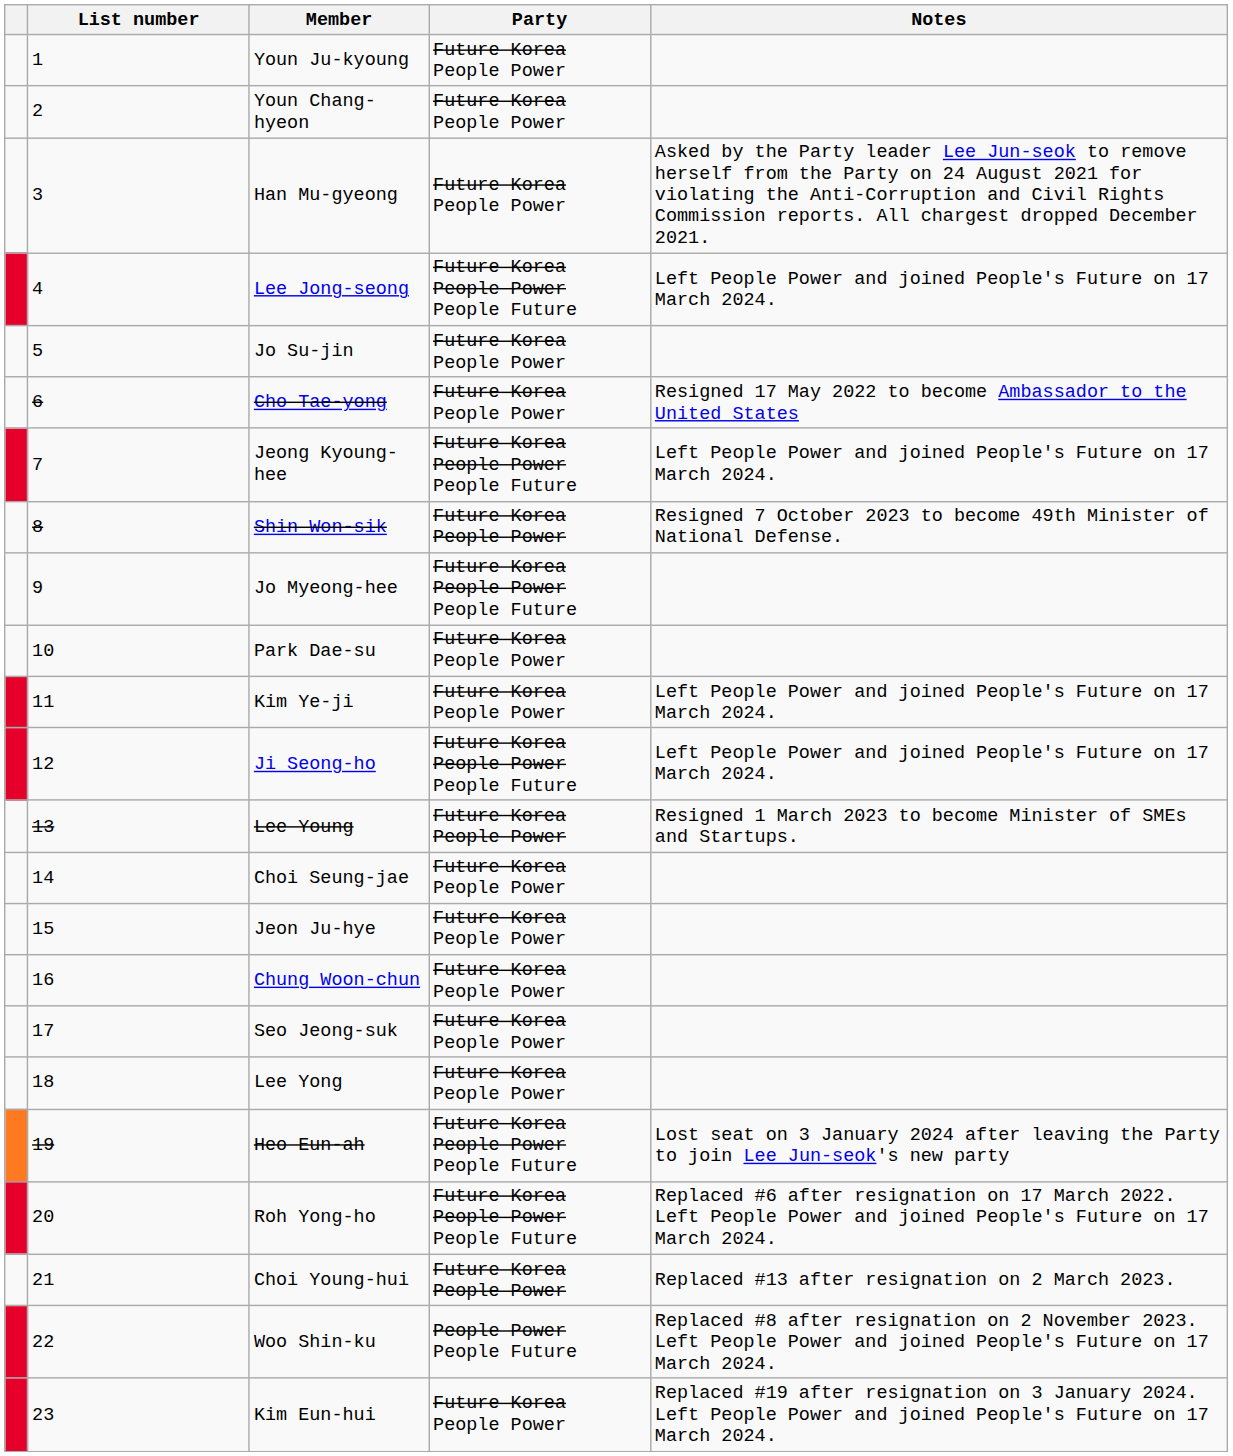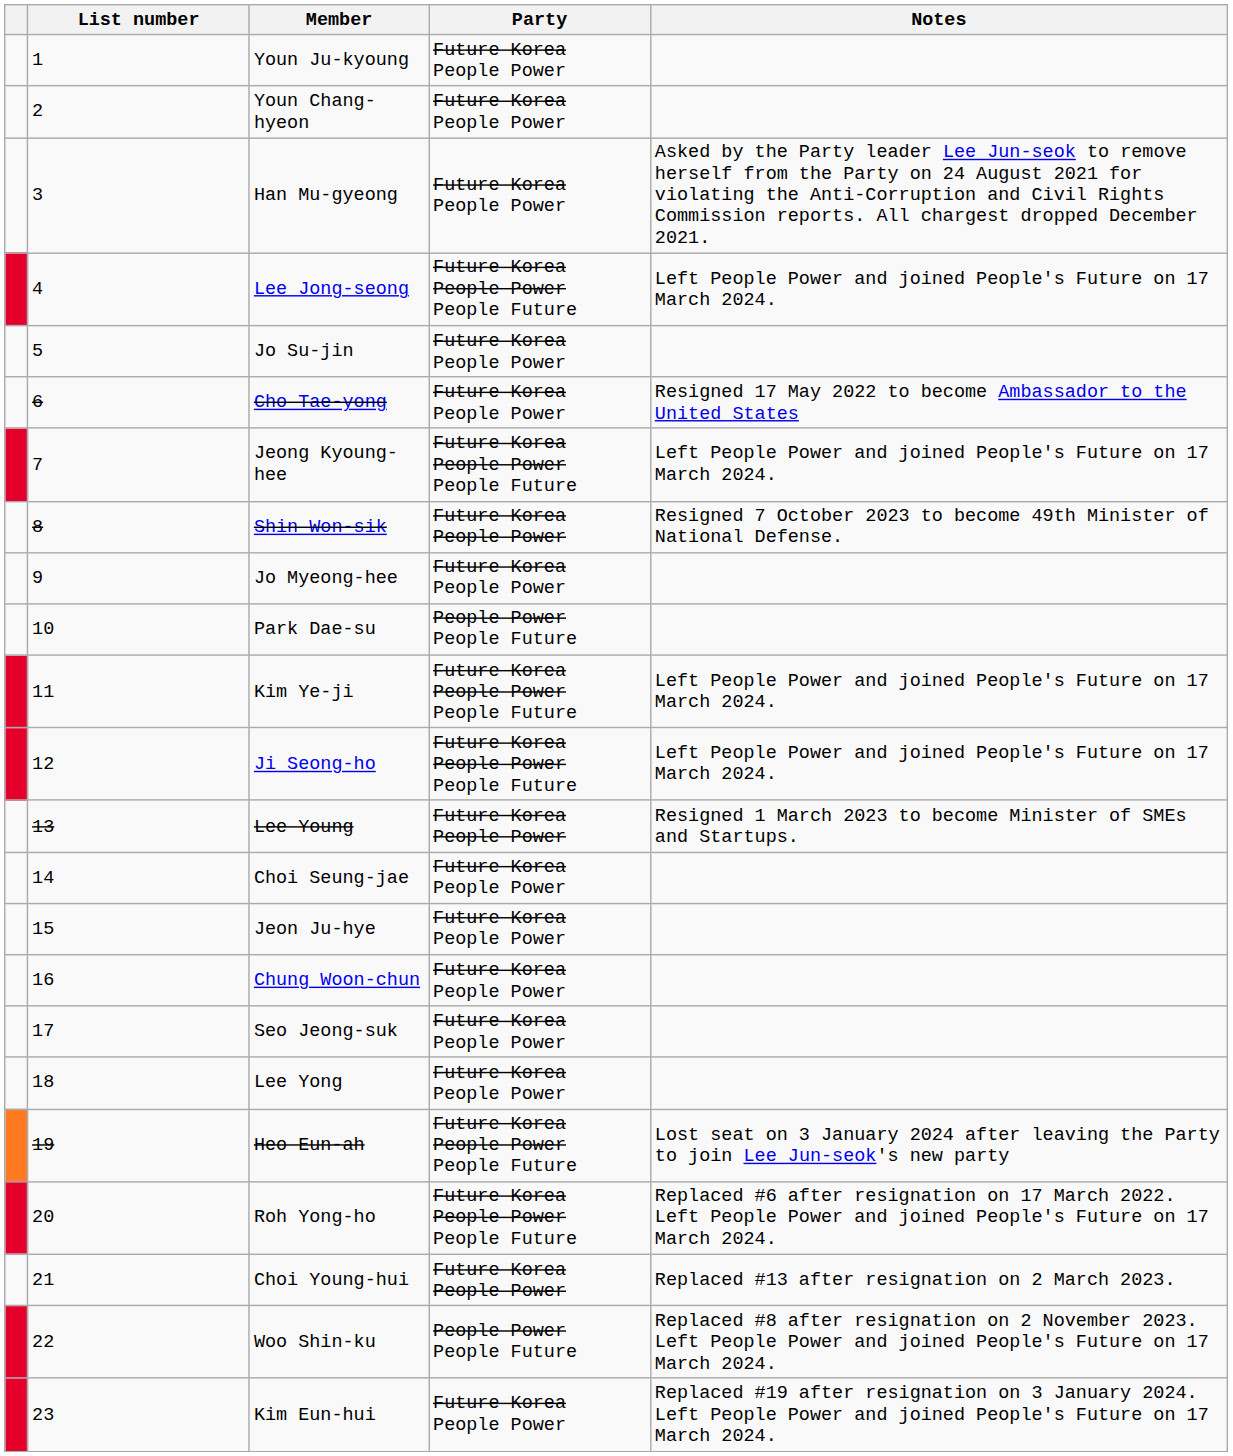(505, 589) Future Korea People Power People Future -> (500, 578) Future Korea People Power
(500, 651) Future Korea People Power -> (505, 629) People Power People Future
(500, 702) Future Korea People Power -> (505, 692) Future Korea People Power People Future
